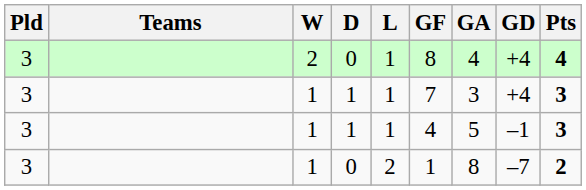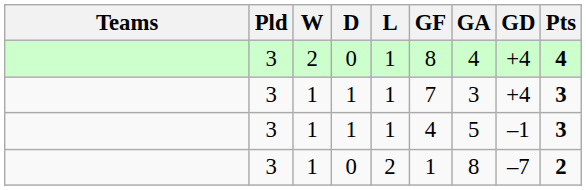columns swapped: (170, 22) <-> (26, 22)
